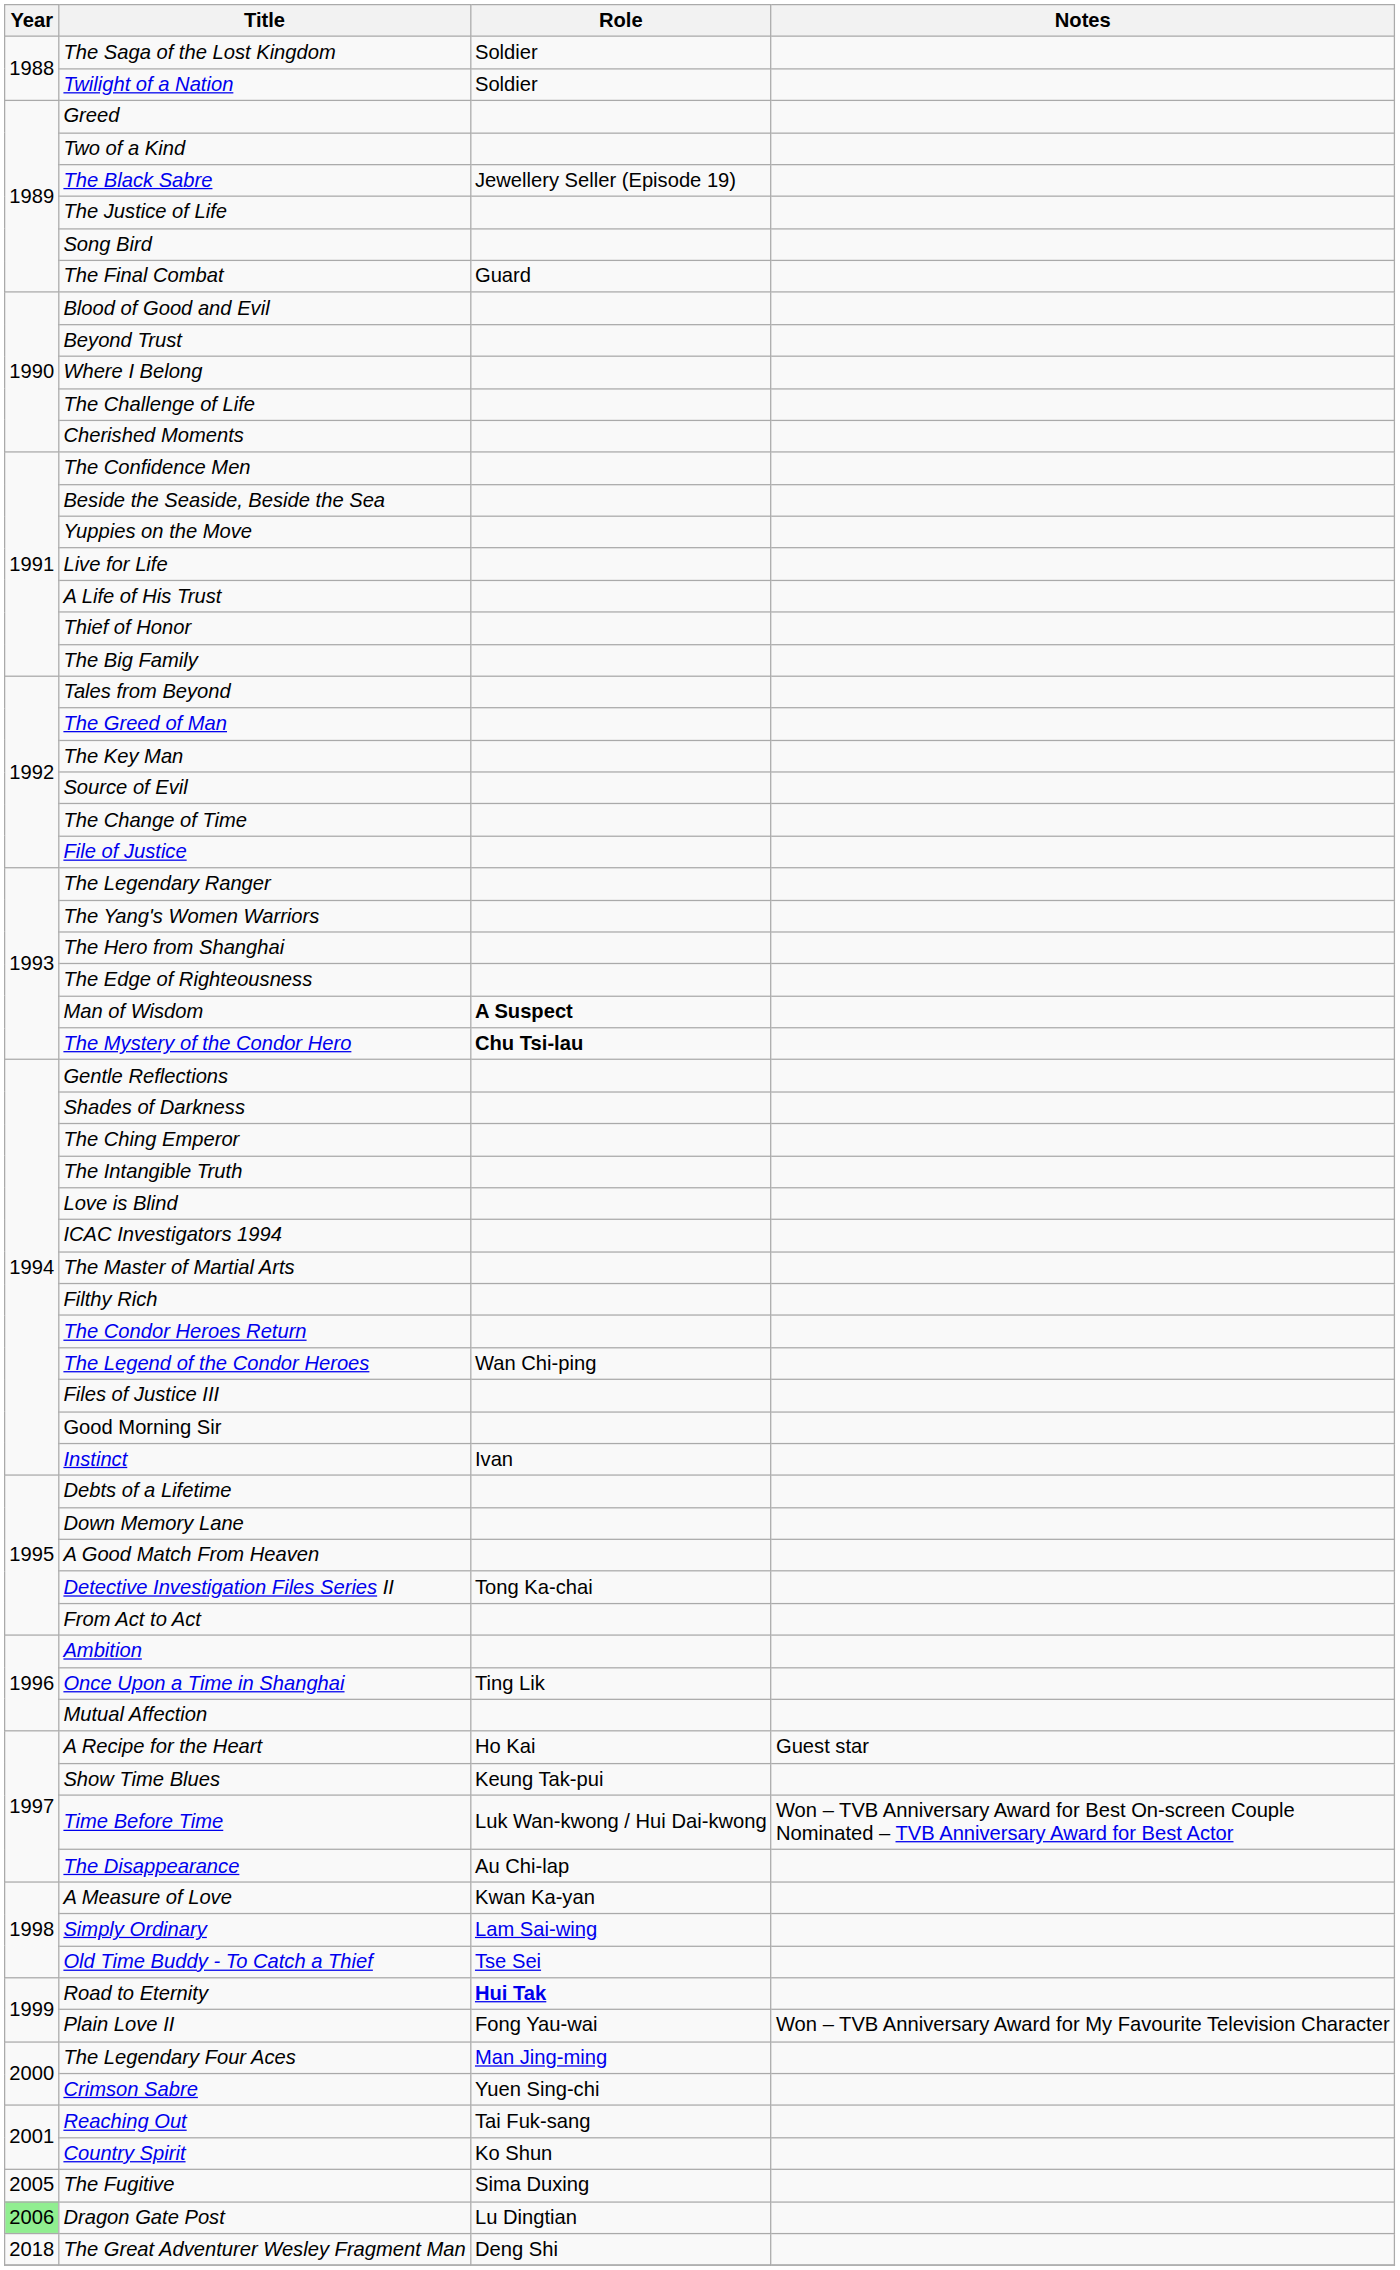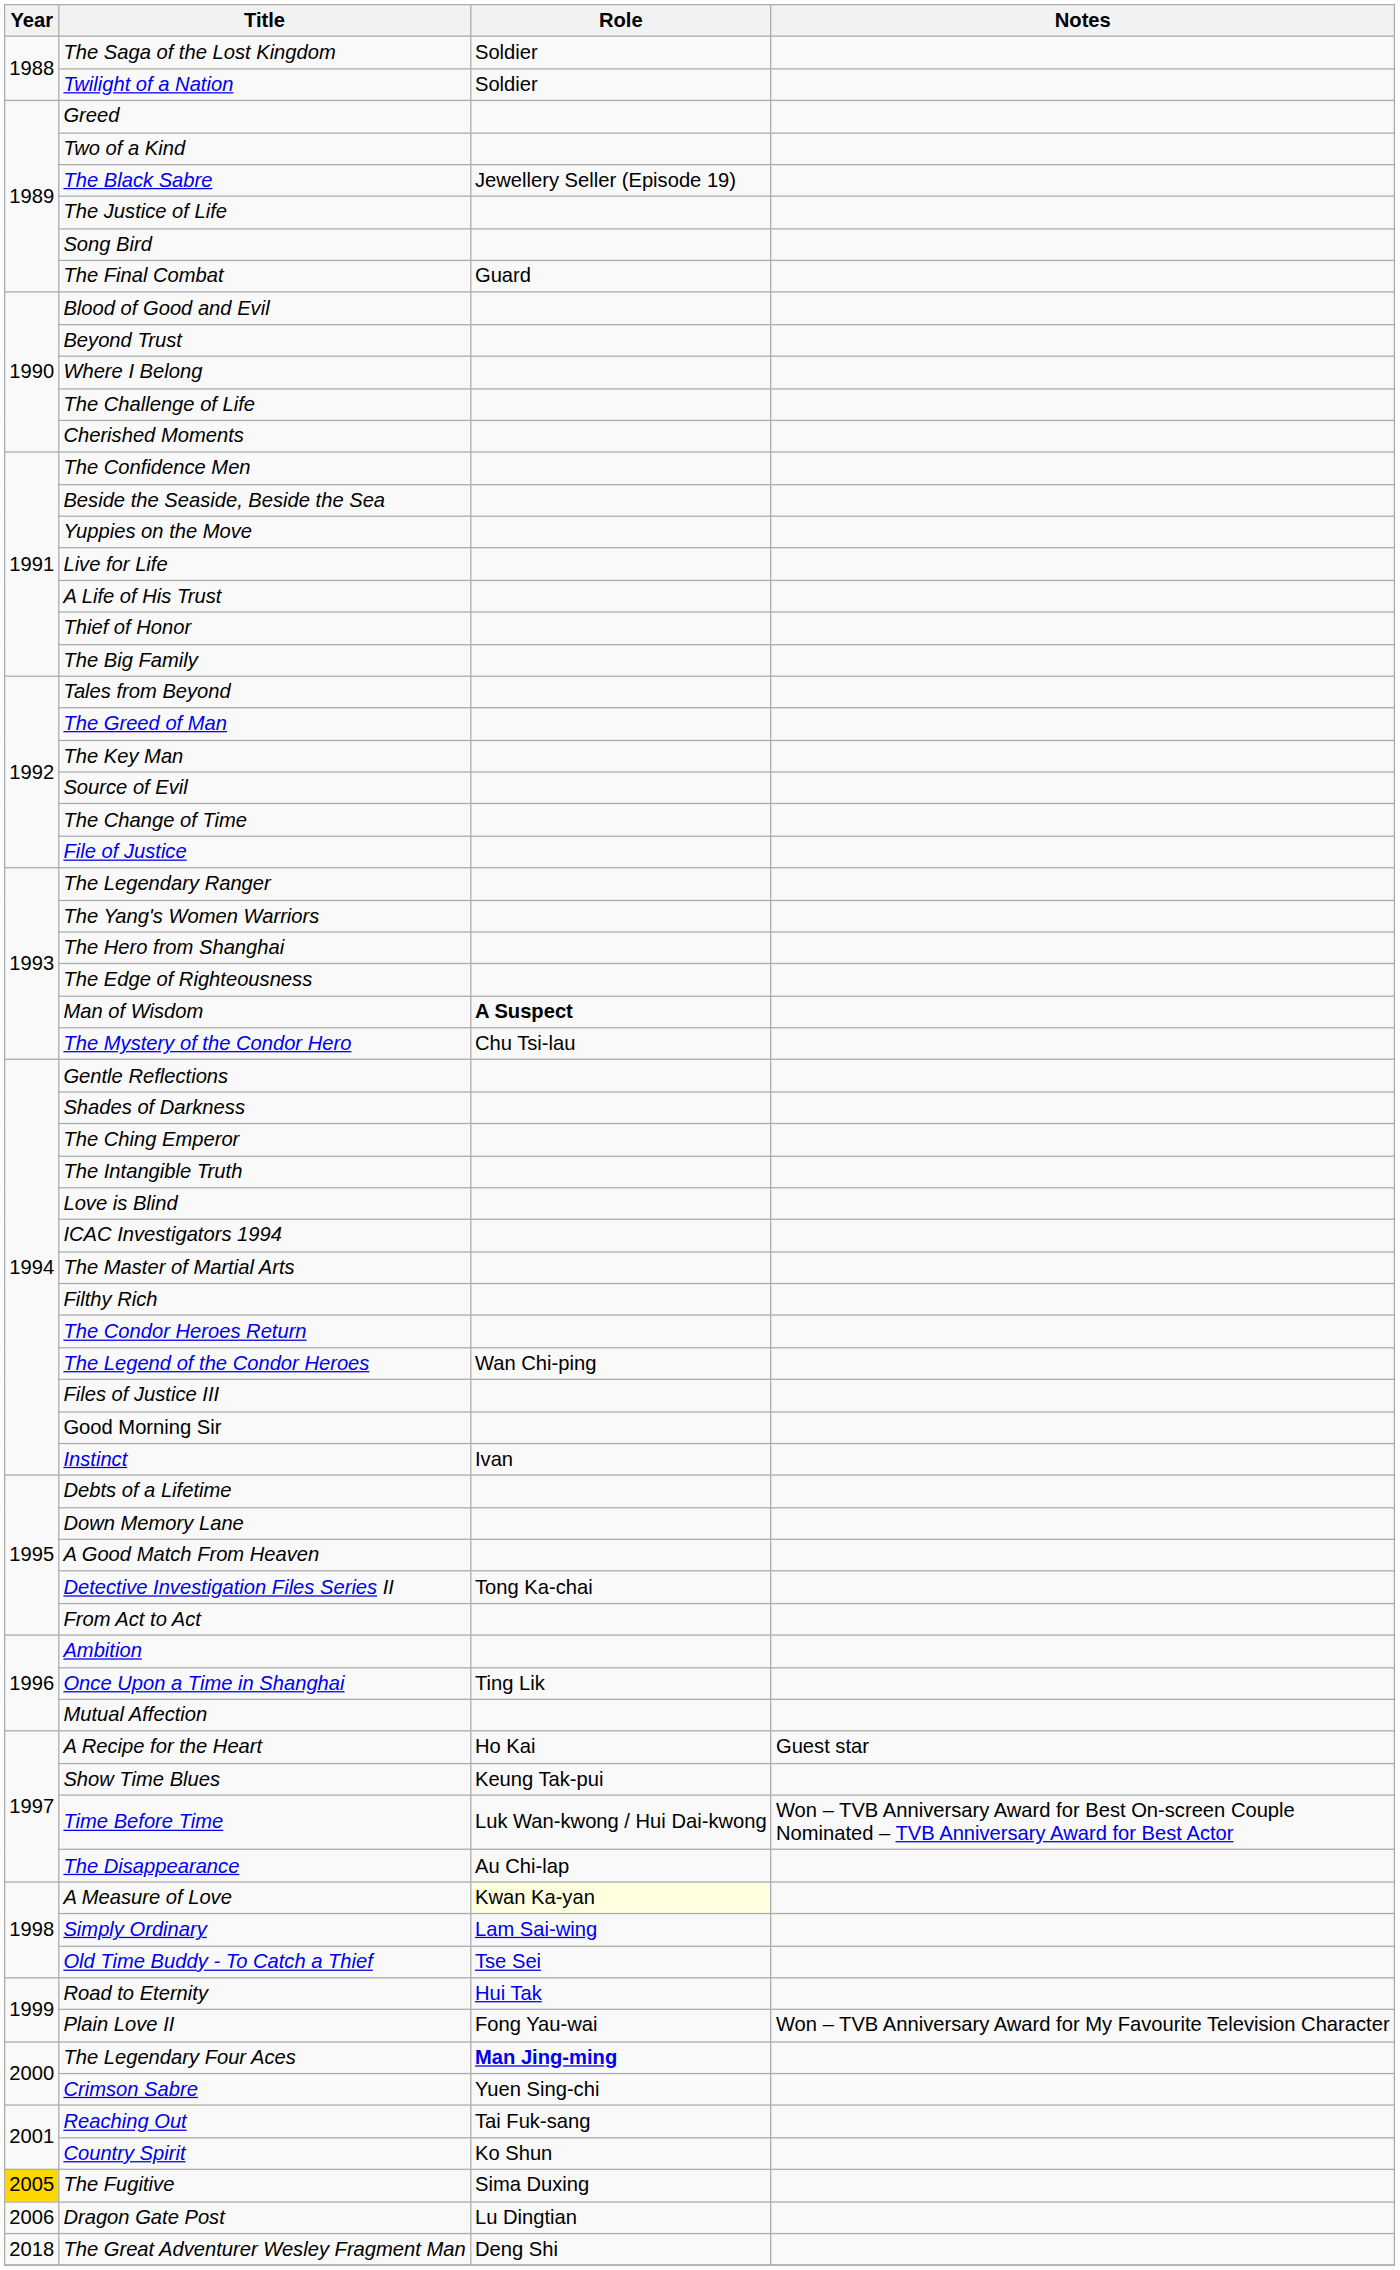(529, 1043) bold -> (525, 1043) normal
(535, 1897) no background -> (535, 1897) lightyellow background
(511, 1993) bold -> (508, 1993) normal
(541, 2057) normal -> (546, 2057) bold
(32, 2185) no background -> (32, 2185) gold background
(32, 2217) lightgreen background -> (32, 2217) no background
